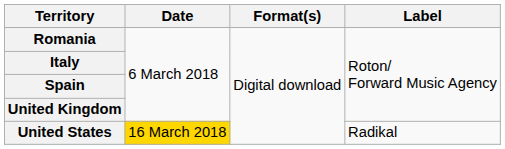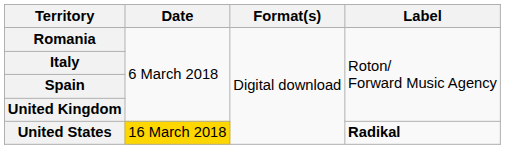(373, 132) normal -> (374, 132) bold
